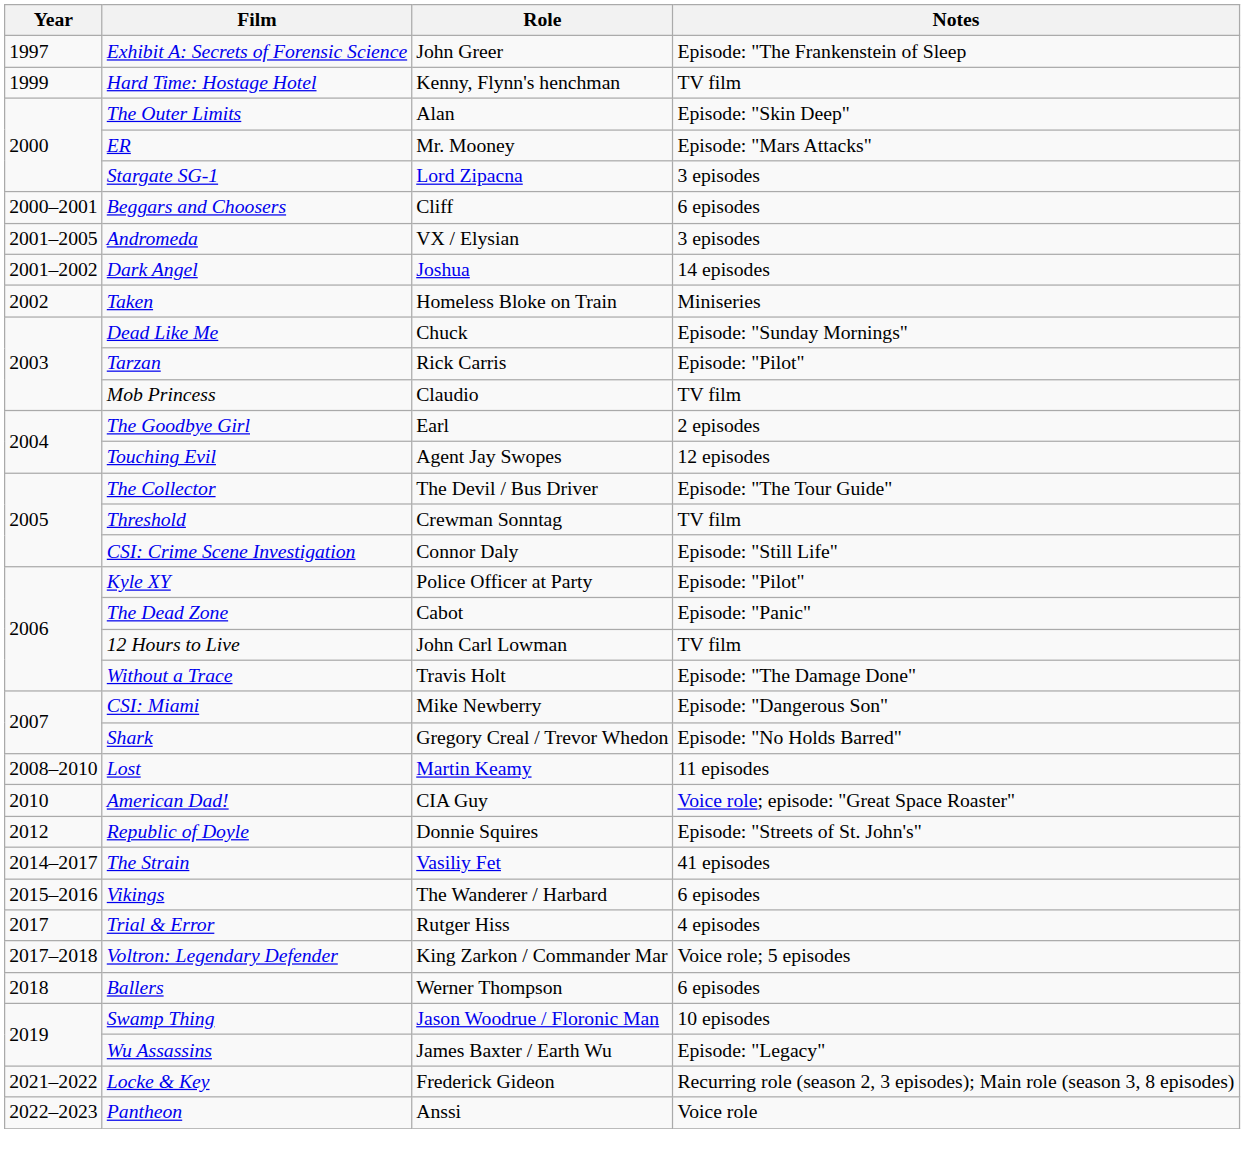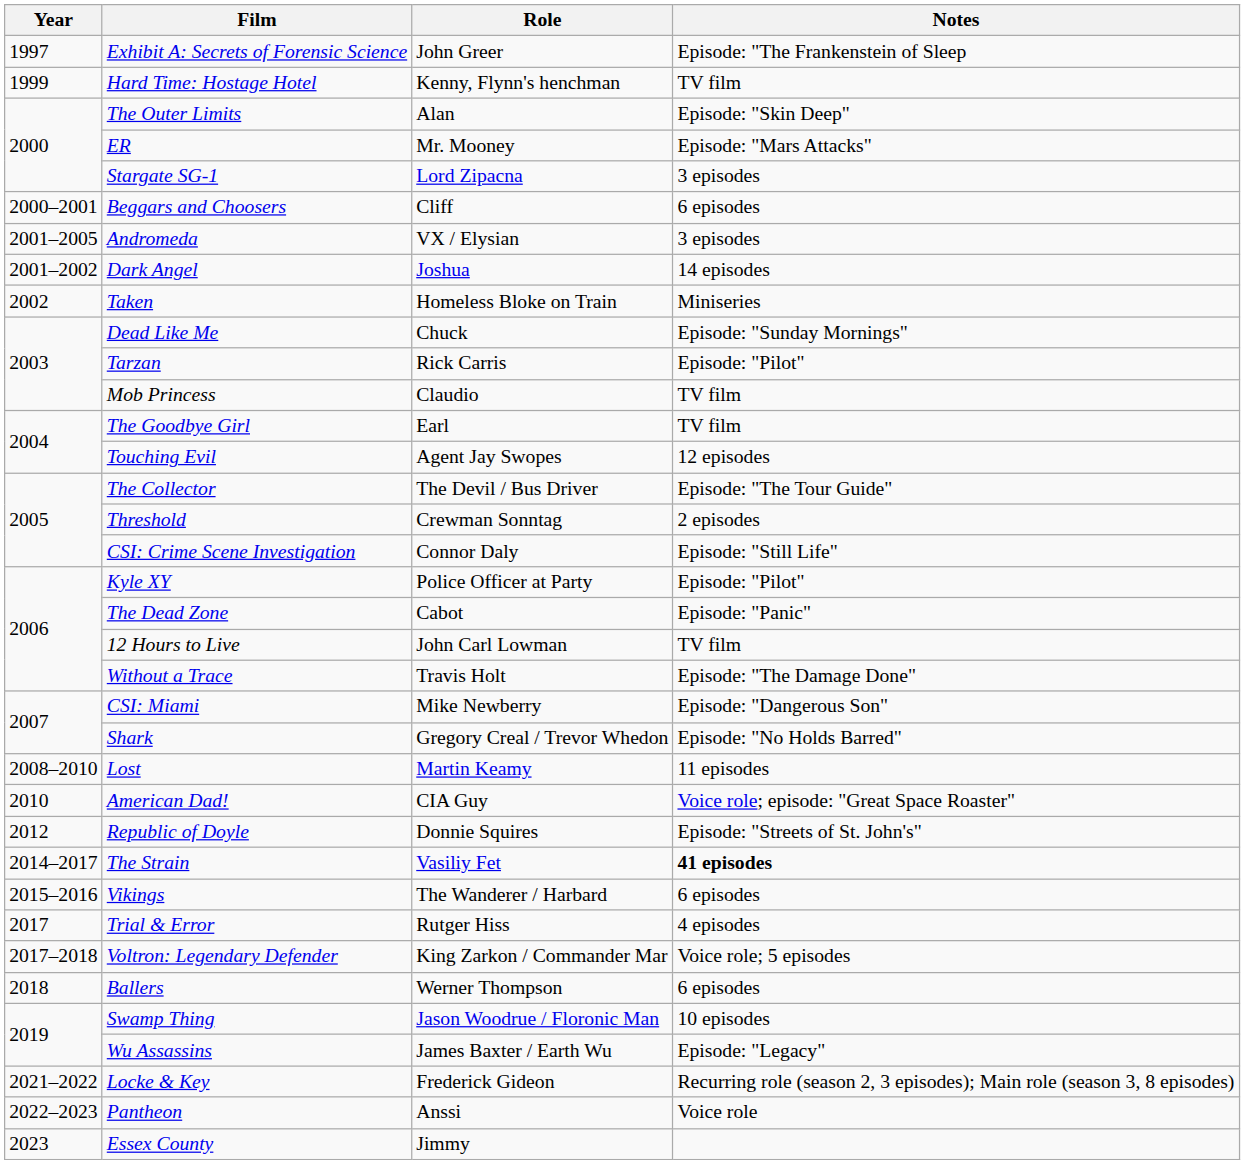(719, 425) 2 episodes -> (709, 425) TV film
(709, 519) TV film -> (719, 519) 2 episodes
(724, 862) normal -> (725, 862) bold
+ row: (160, 1143)
